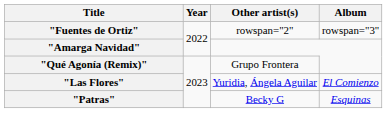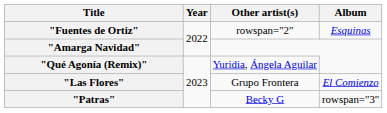(351, 30) rowspan="3" -> (351, 30) Esquinas
(265, 64) Grupo Frontera -> (265, 64) Yuridia, Ángela Aguilar
(265, 82) Yuridia, Ángela Aguilar -> (265, 82) Grupo Frontera
(351, 99) Esquinas -> (351, 99) rowspan="3"
